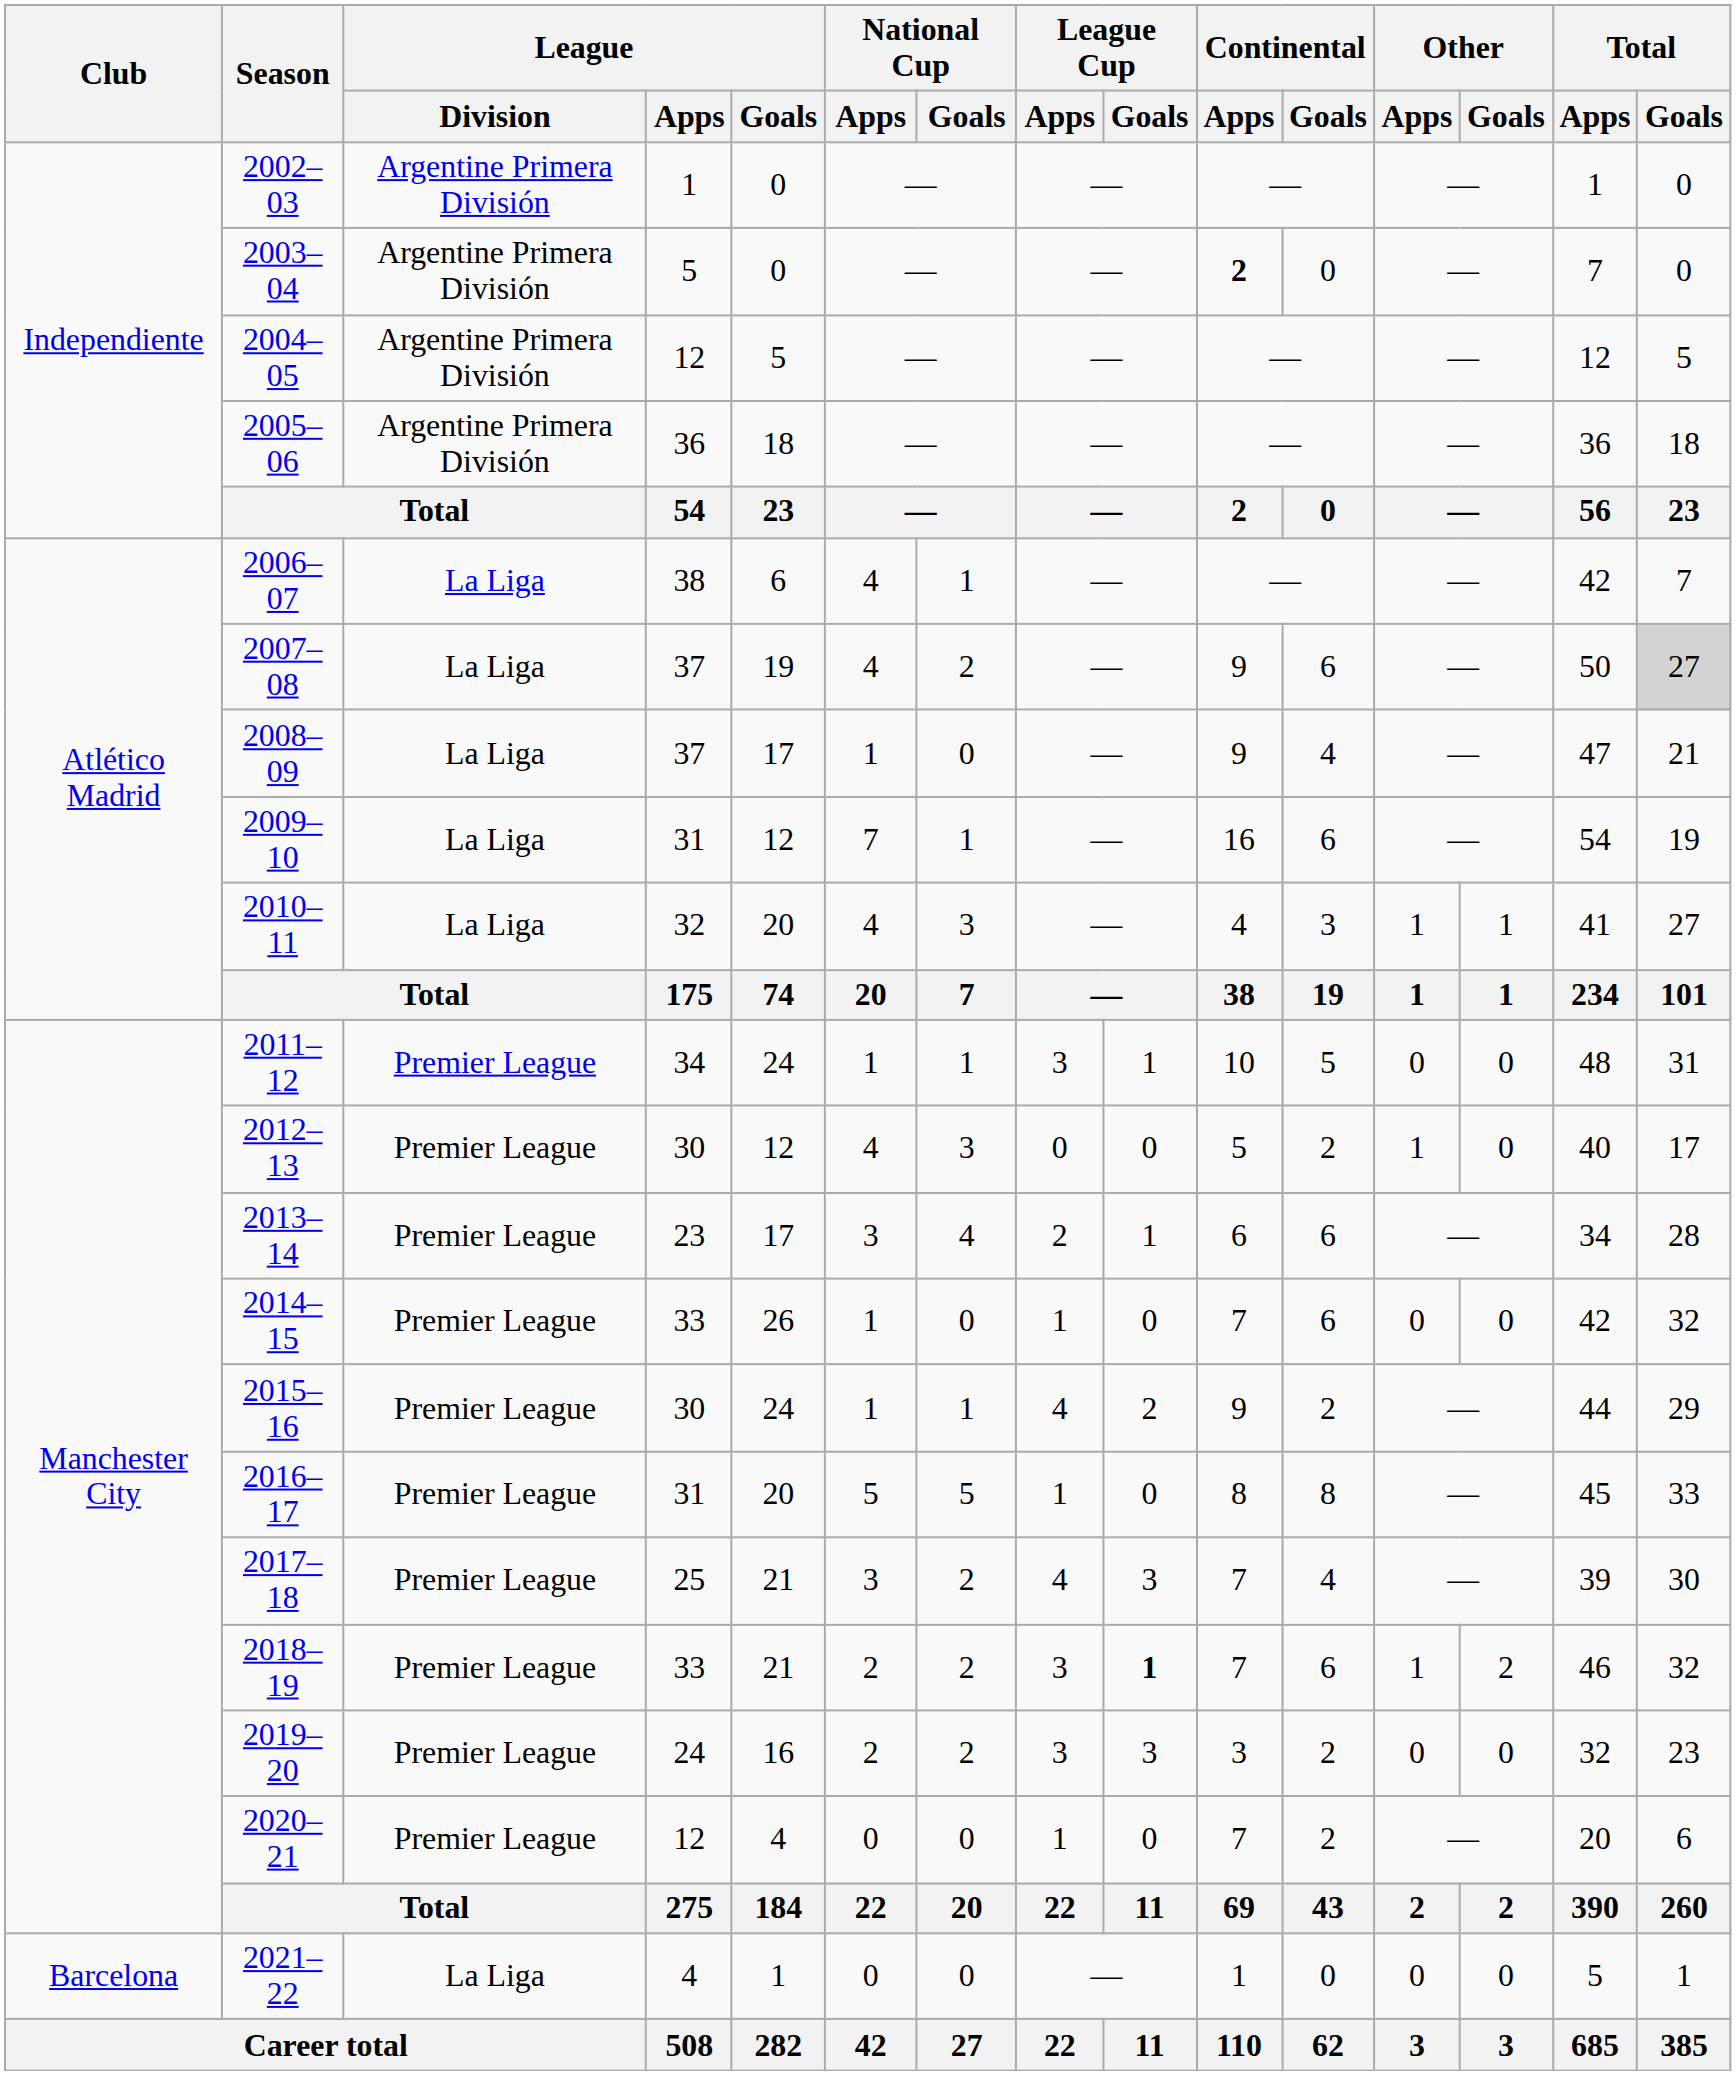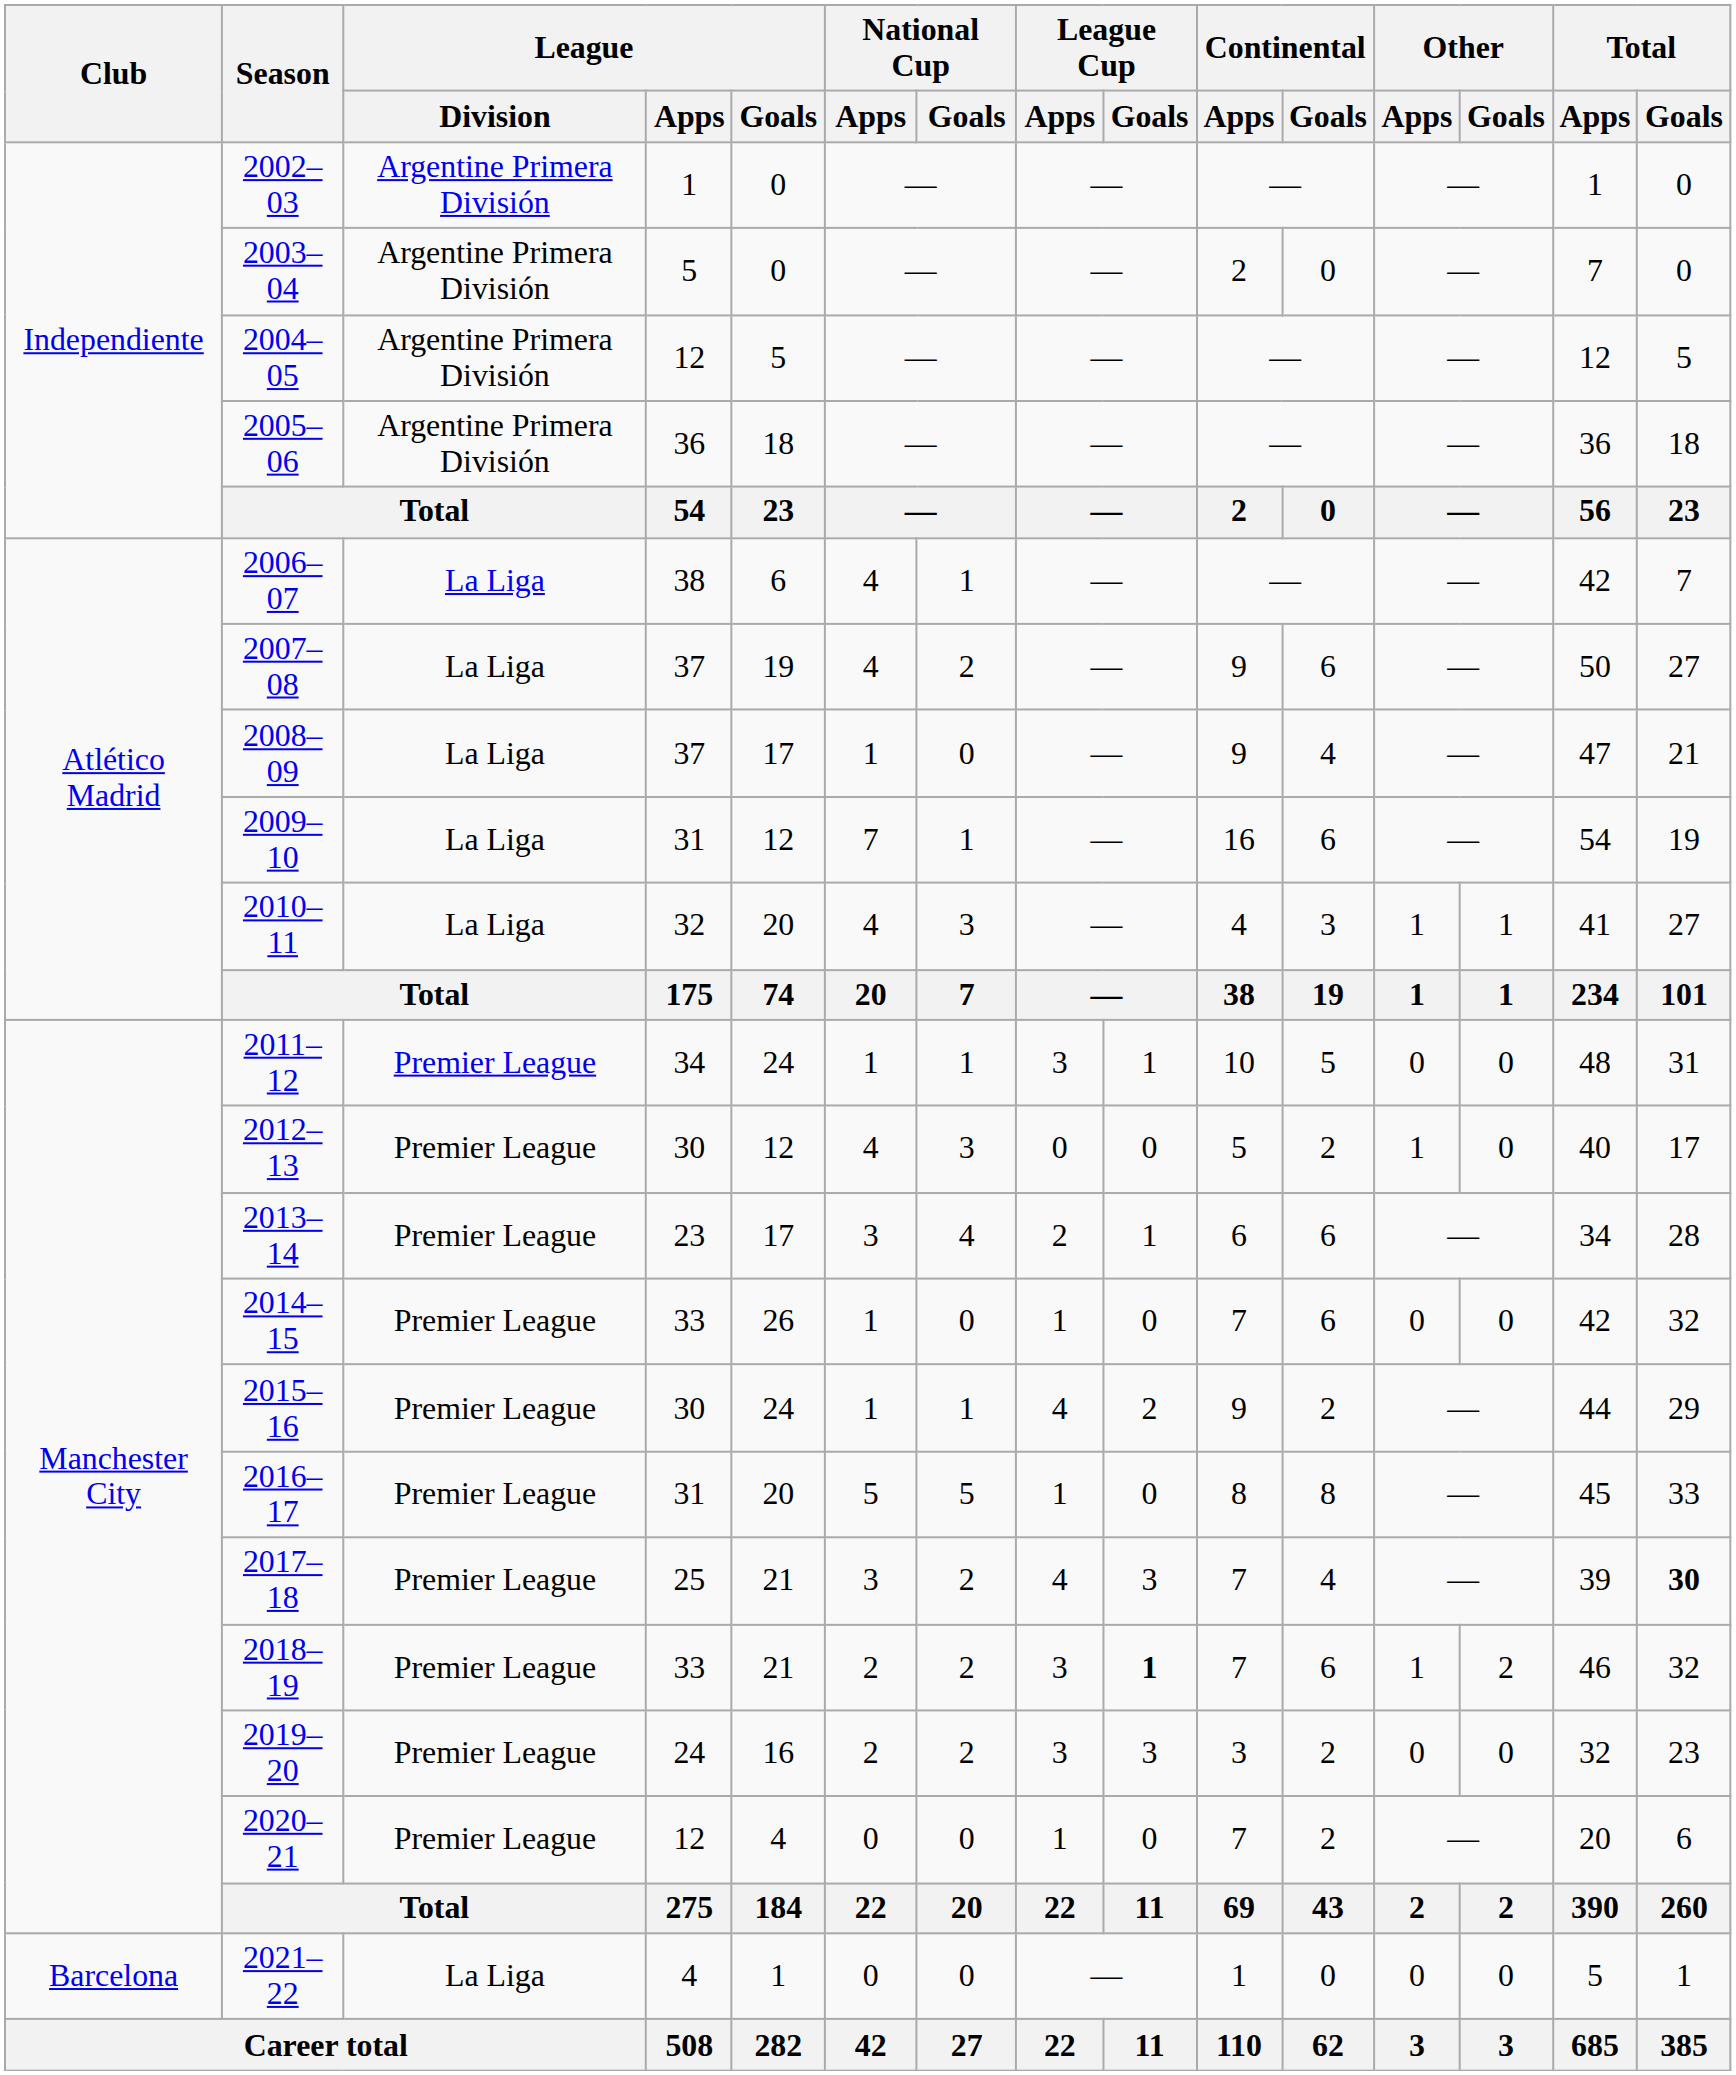(1239, 270) bold -> (1239, 270) normal
(1684, 666) lightgrey background -> (1684, 666) no background
(1684, 1580) normal -> (1684, 1580) bold
